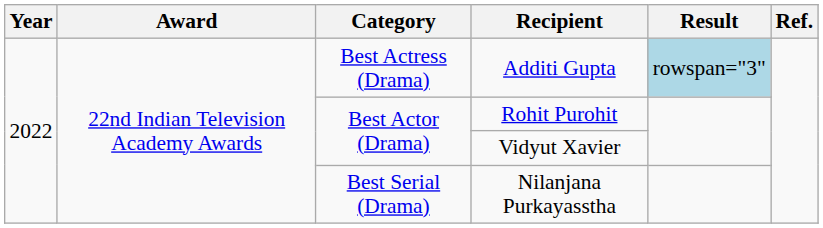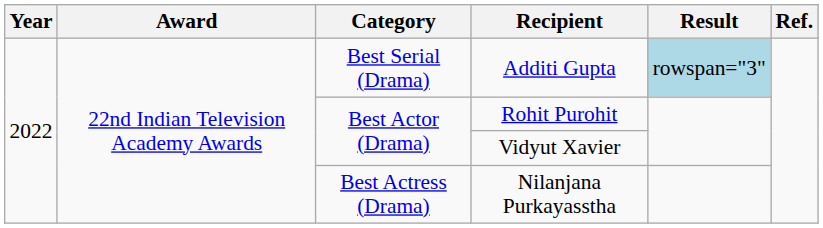(393, 67) Best Actress (Drama) -> (393, 67) Best Serial (Drama)
(393, 193) Best Serial (Drama) -> (393, 193) Best Actress (Drama)
